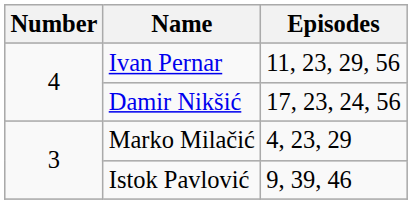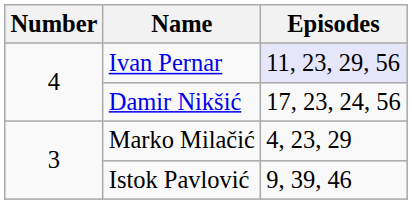(333, 62) no background -> (333, 62) lavender background
